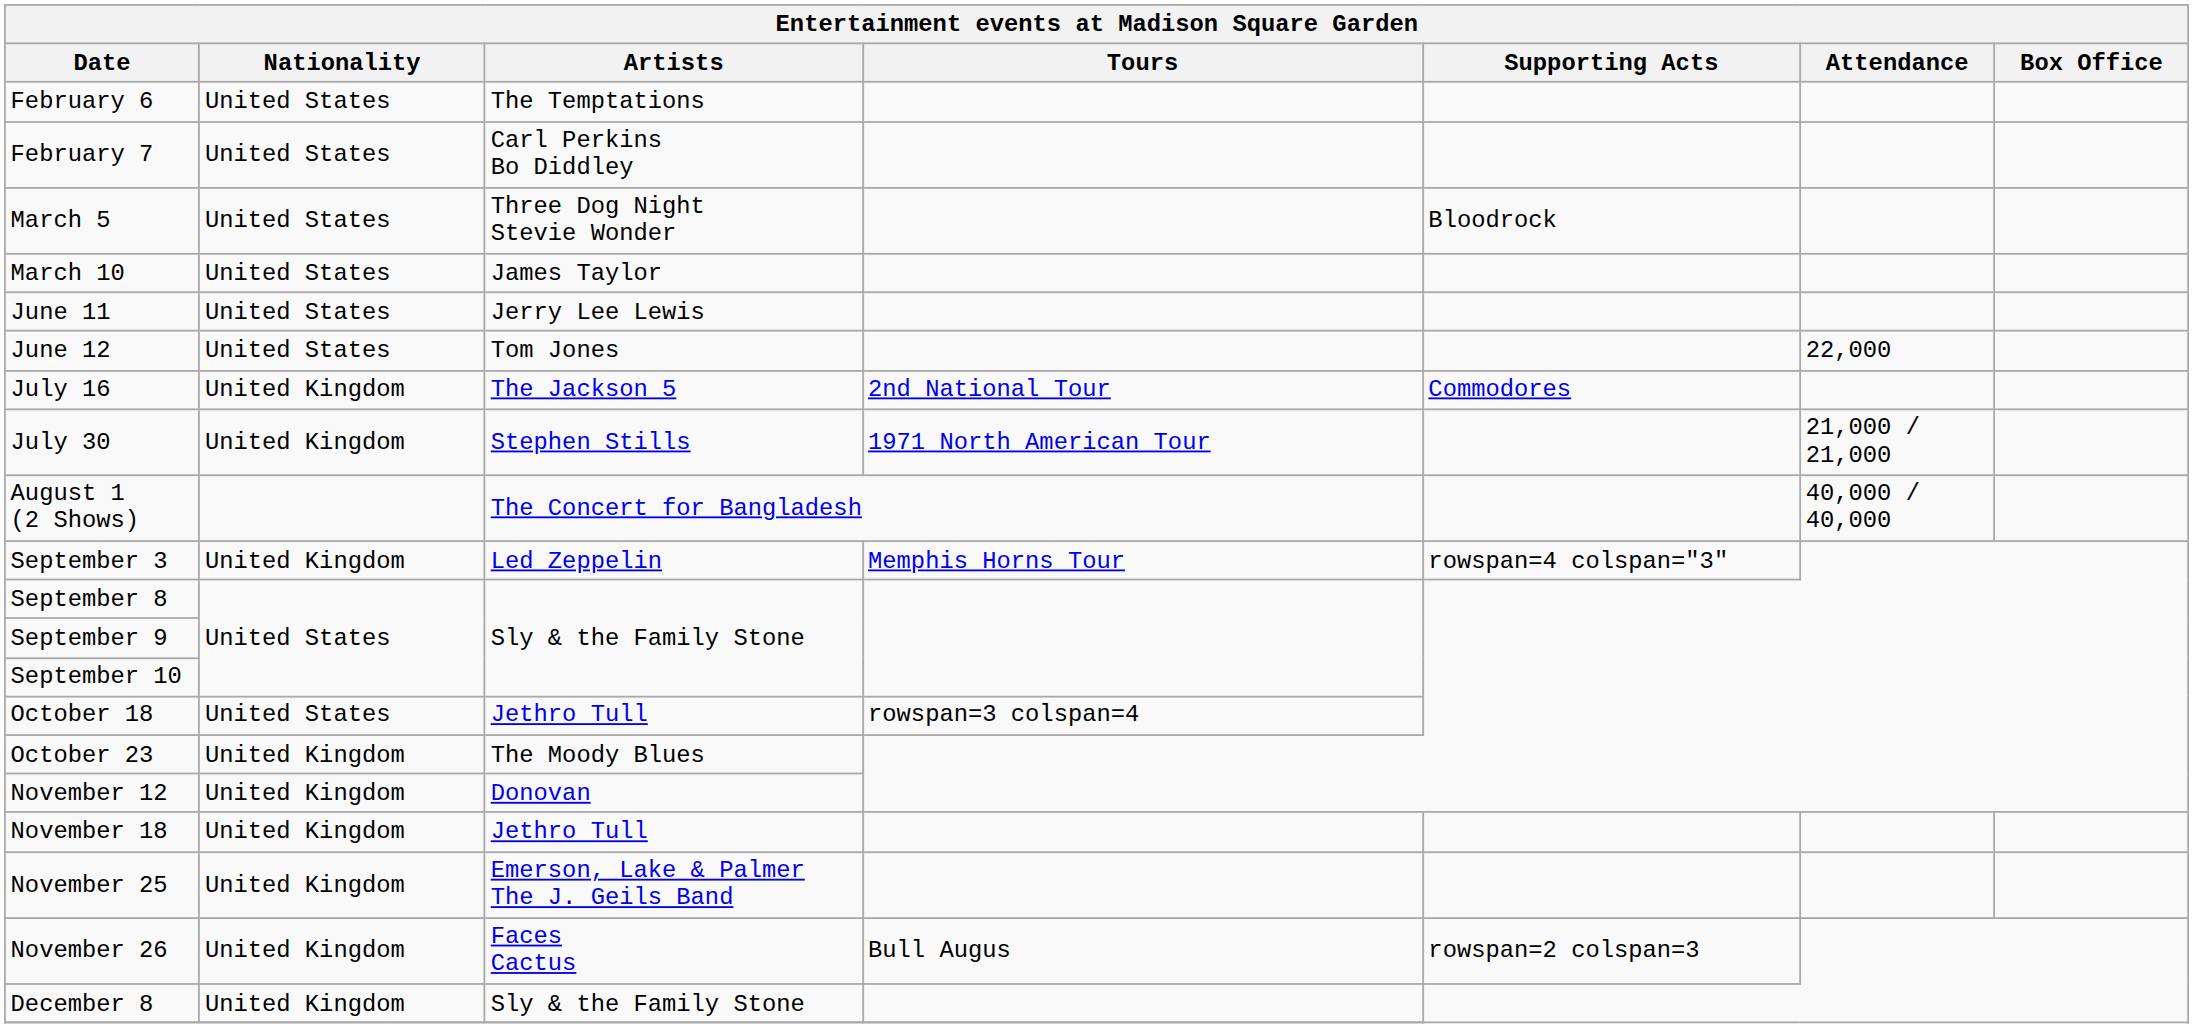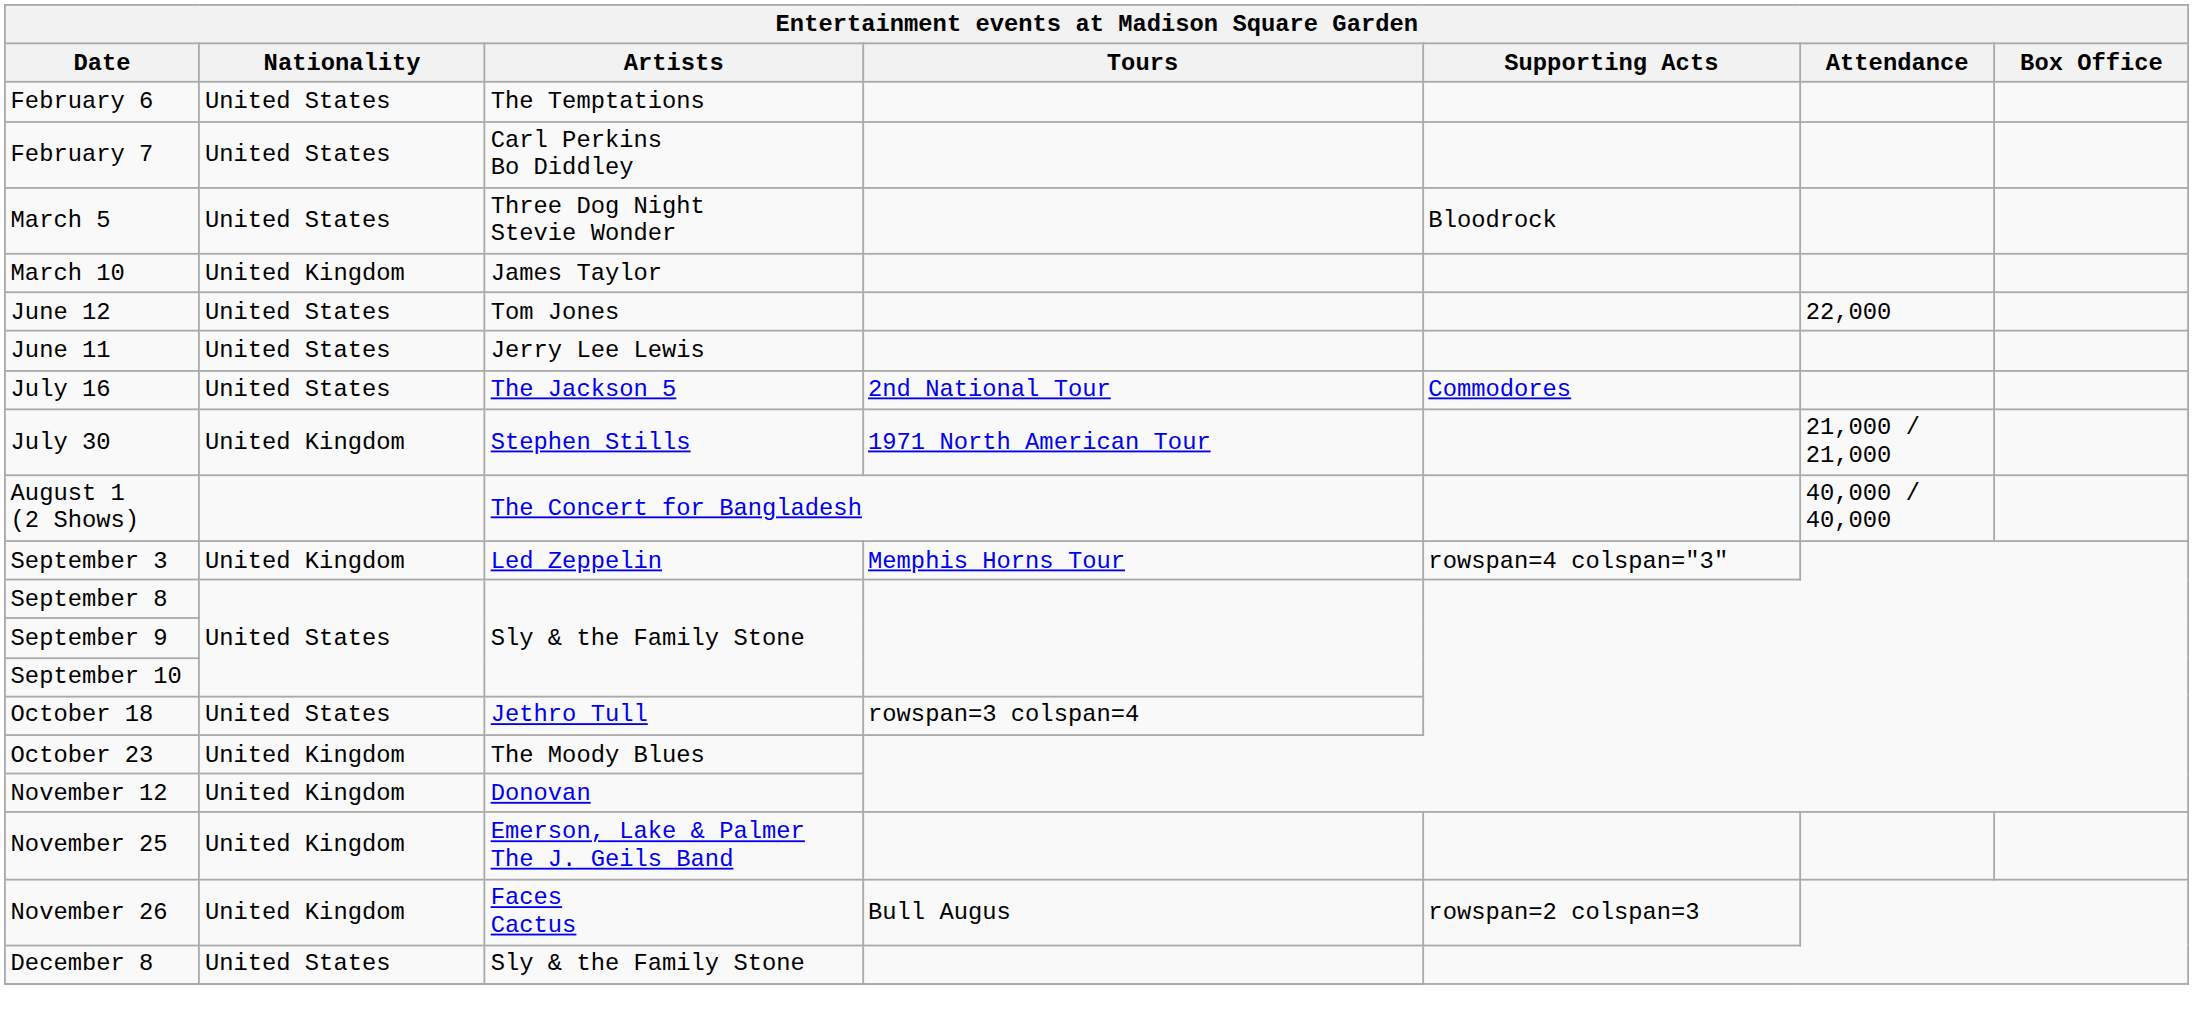(298, 273) United States -> (305, 273) United Kingdom
rows swapped: (61, 312) <-> (61, 351)
(305, 389) United Kingdom -> (298, 389) United States
- row: (89, 832)
(305, 1003) United Kingdom -> (298, 964) United States
